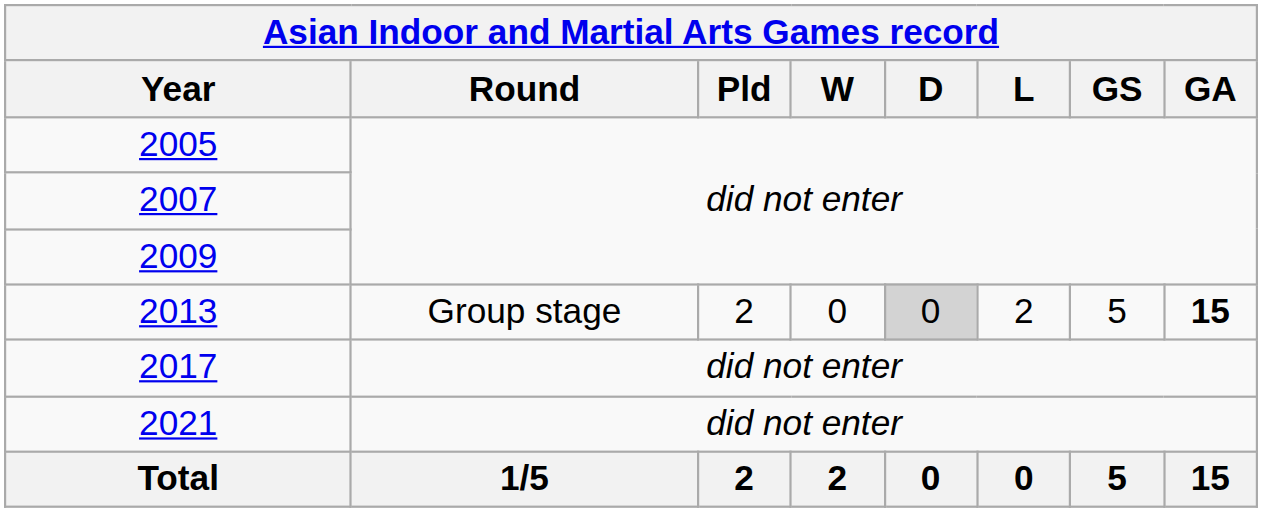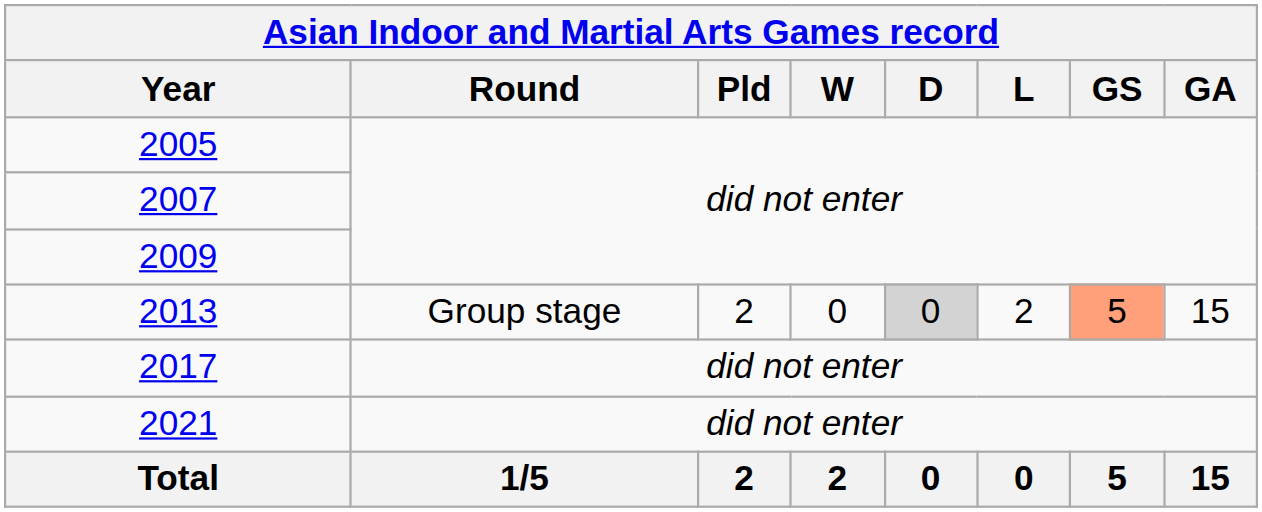(1117, 311) no background -> (1117, 311) lightsalmon background
(1210, 311) bold -> (1210, 311) normal
